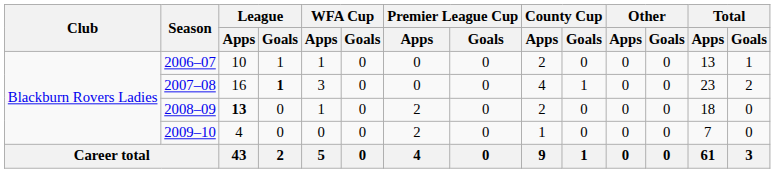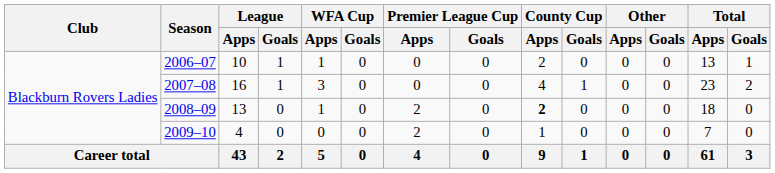(280, 86) bold -> (280, 86) normal
(239, 109) bold -> (239, 109) normal
(542, 109) normal -> (542, 109) bold
